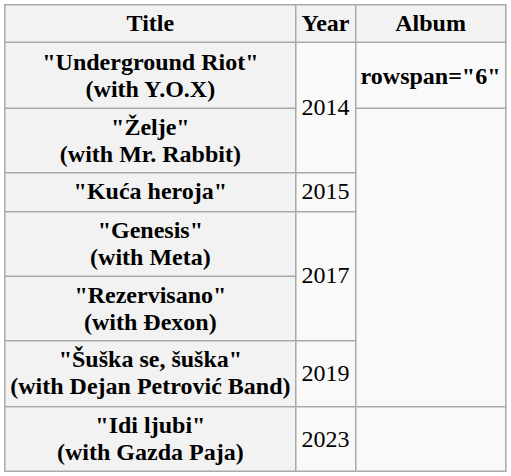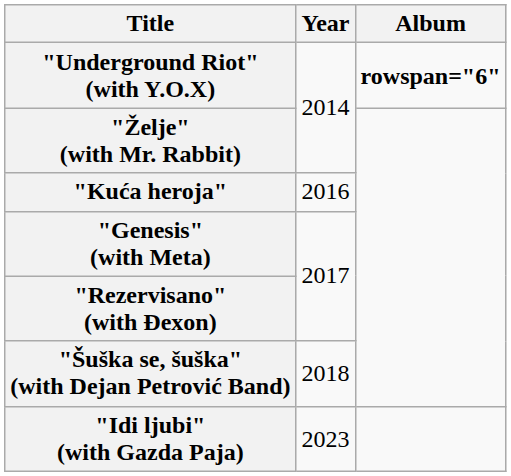(326, 191) 2015 -> (326, 191) 2016
(326, 373) 2019 -> (326, 373) 2018
